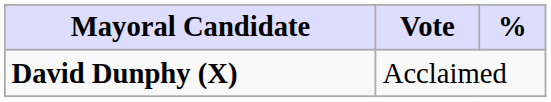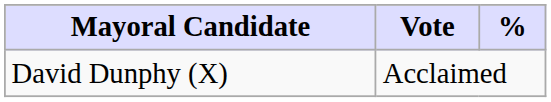(125, 72) bold -> (120, 72) normal
